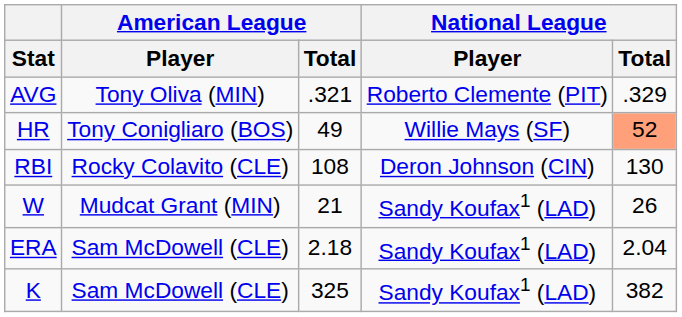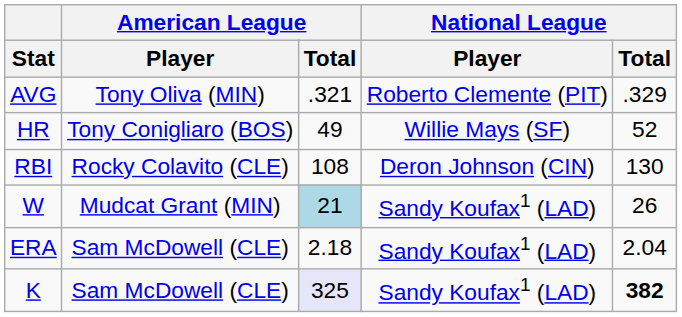(645, 130) lightsalmon background -> (645, 130) no background
(330, 205) no background -> (330, 205) lightblue background
(330, 290) no background -> (330, 290) lavender background
(645, 290) normal -> (645, 290) bold
